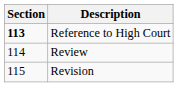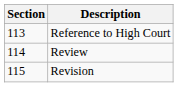(16, 33) bold -> (16, 33) normal
